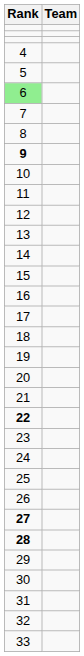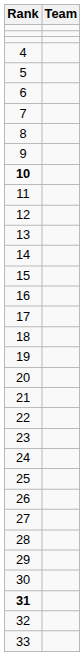(23, 93) lightgreen background -> (23, 93) no background
(23, 154) bold -> (23, 154) normal
(23, 174) normal -> (23, 174) bold
(23, 418) bold -> (23, 418) normal
(23, 519) bold -> (23, 519) normal
(23, 539) bold -> (23, 539) normal
(23, 600) normal -> (23, 600) bold
